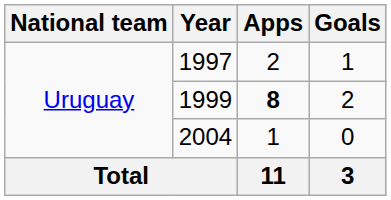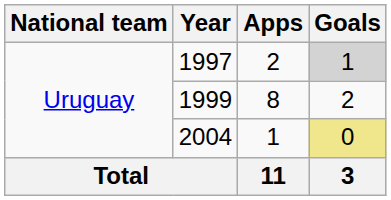(348, 61) no background -> (348, 61) lightgrey background
(273, 99) bold -> (273, 99) normal
(348, 137) no background -> (348, 137) khaki background
